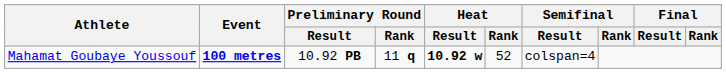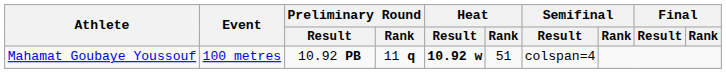(242, 57) bold -> (242, 57) normal
(504, 57) 52 -> (504, 57) 51
